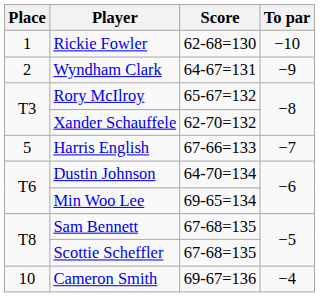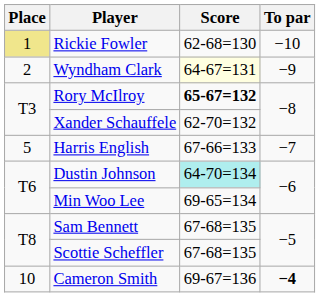(27, 43) no background -> (27, 43) khaki background
(220, 69) no background -> (220, 69) lightyellow background
(220, 95) normal -> (220, 95) bold
(220, 174) no background -> (220, 174) paleturquoise background
(287, 278) normal -> (287, 278) bold
